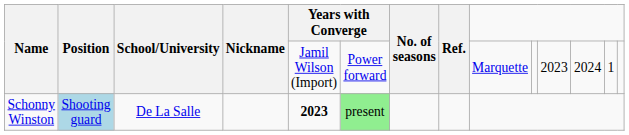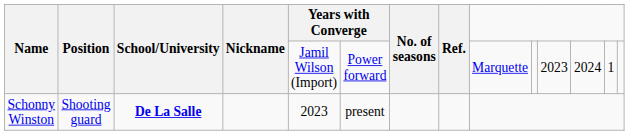(86, 111) lightblue background -> (86, 111) no background
(168, 111) normal -> (168, 111) bold
(314, 111) bold -> (314, 111) normal
(365, 111) lightgreen background -> (365, 111) no background
